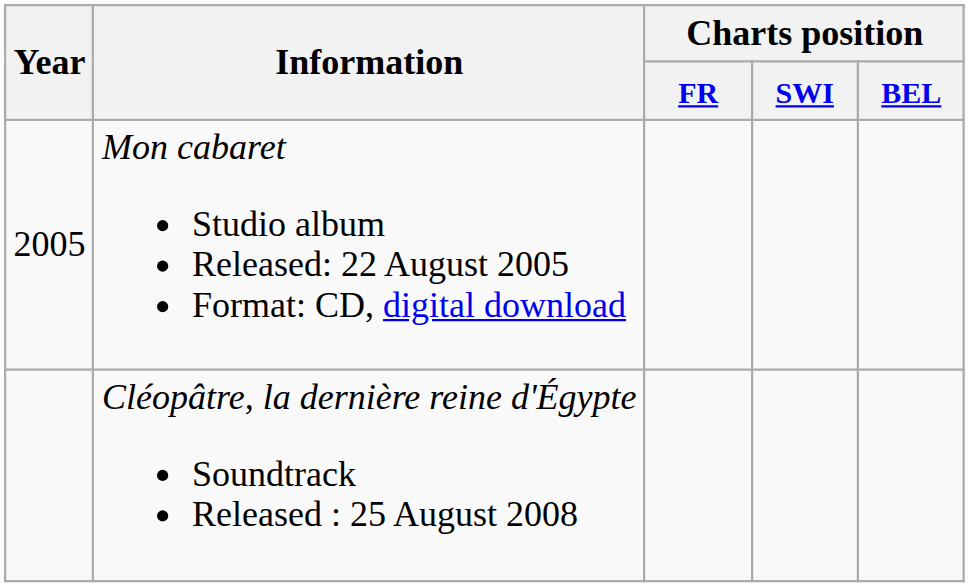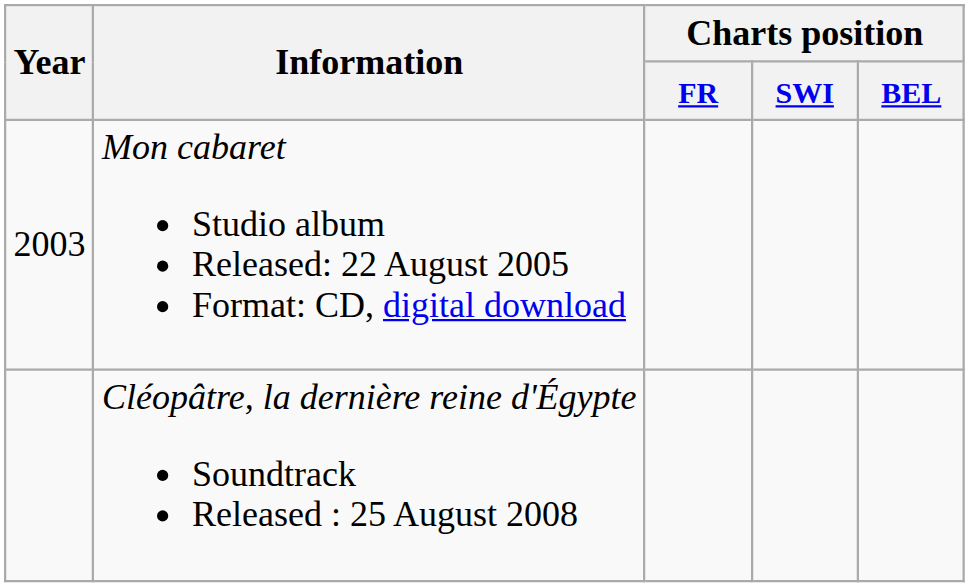(49, 243) 2005 -> (49, 243) 2003
